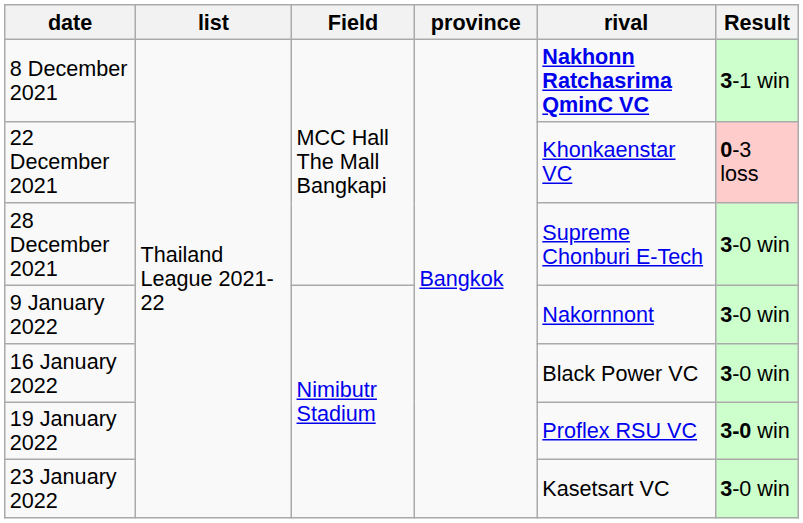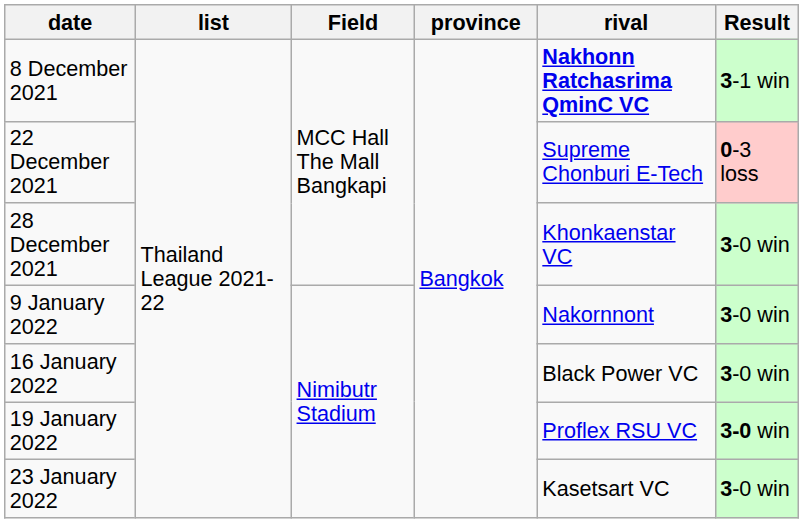(609, 162) Khonkaenstar VC -> (623, 162) Supreme Chonburi E-Tech
(623, 245) Supreme Chonburi E-Tech -> (609, 245) Khonkaenstar VC
